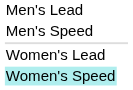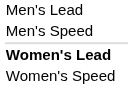(56, 55) normal -> (58, 55) bold
(61, 76) paleturquoise background -> (61, 76) no background
